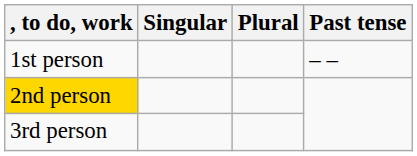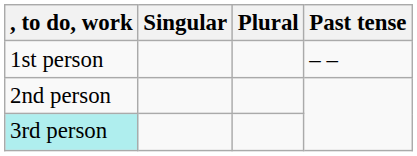(61, 95) gold background -> (61, 95) no background
(59, 131) no background -> (59, 131) paleturquoise background
